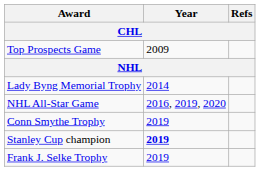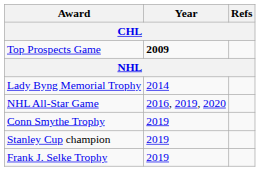(158, 49) normal -> (158, 49) bold
(158, 139) bold -> (158, 139) normal
